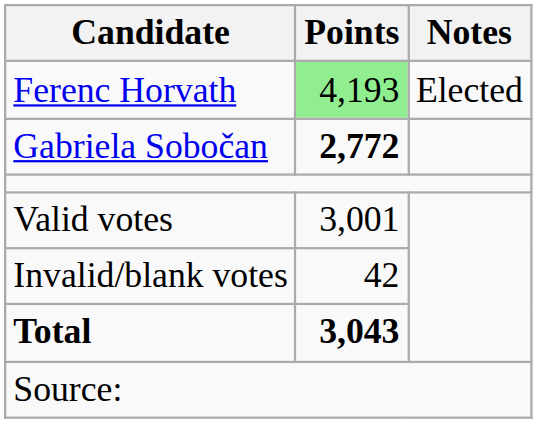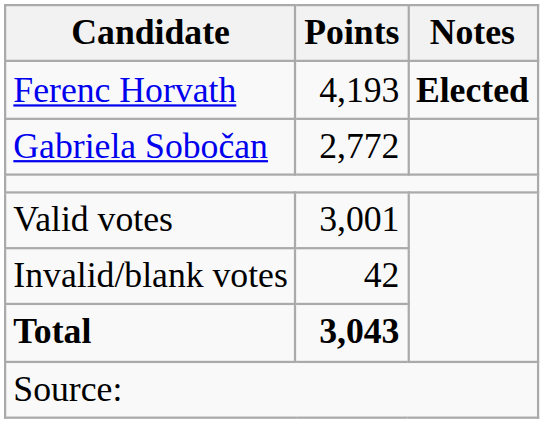(359, 89) lightgreen background -> (359, 89) no background
(469, 89) normal -> (472, 89) bold
(359, 145) bold -> (359, 145) normal
